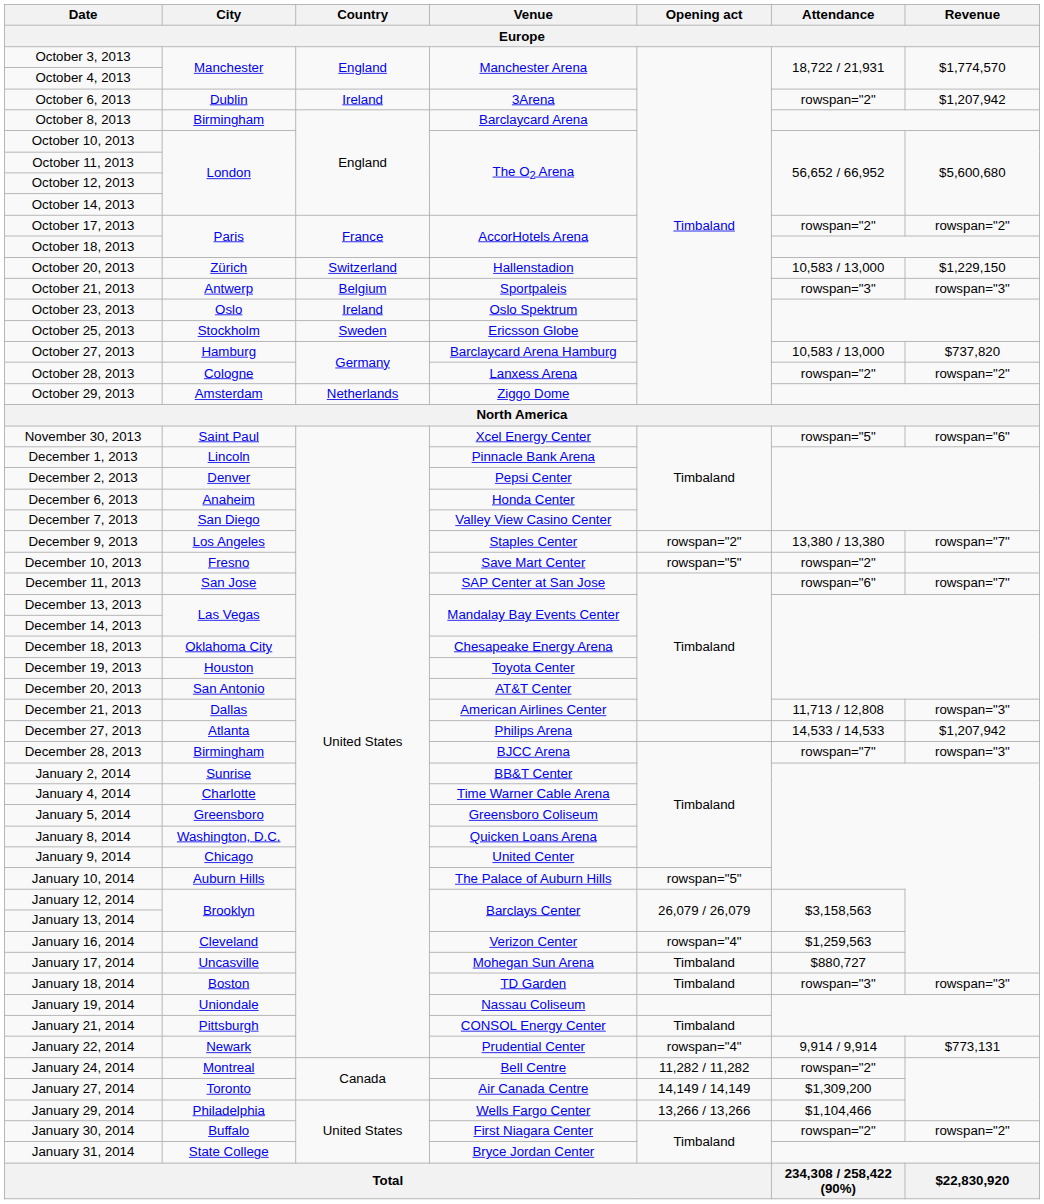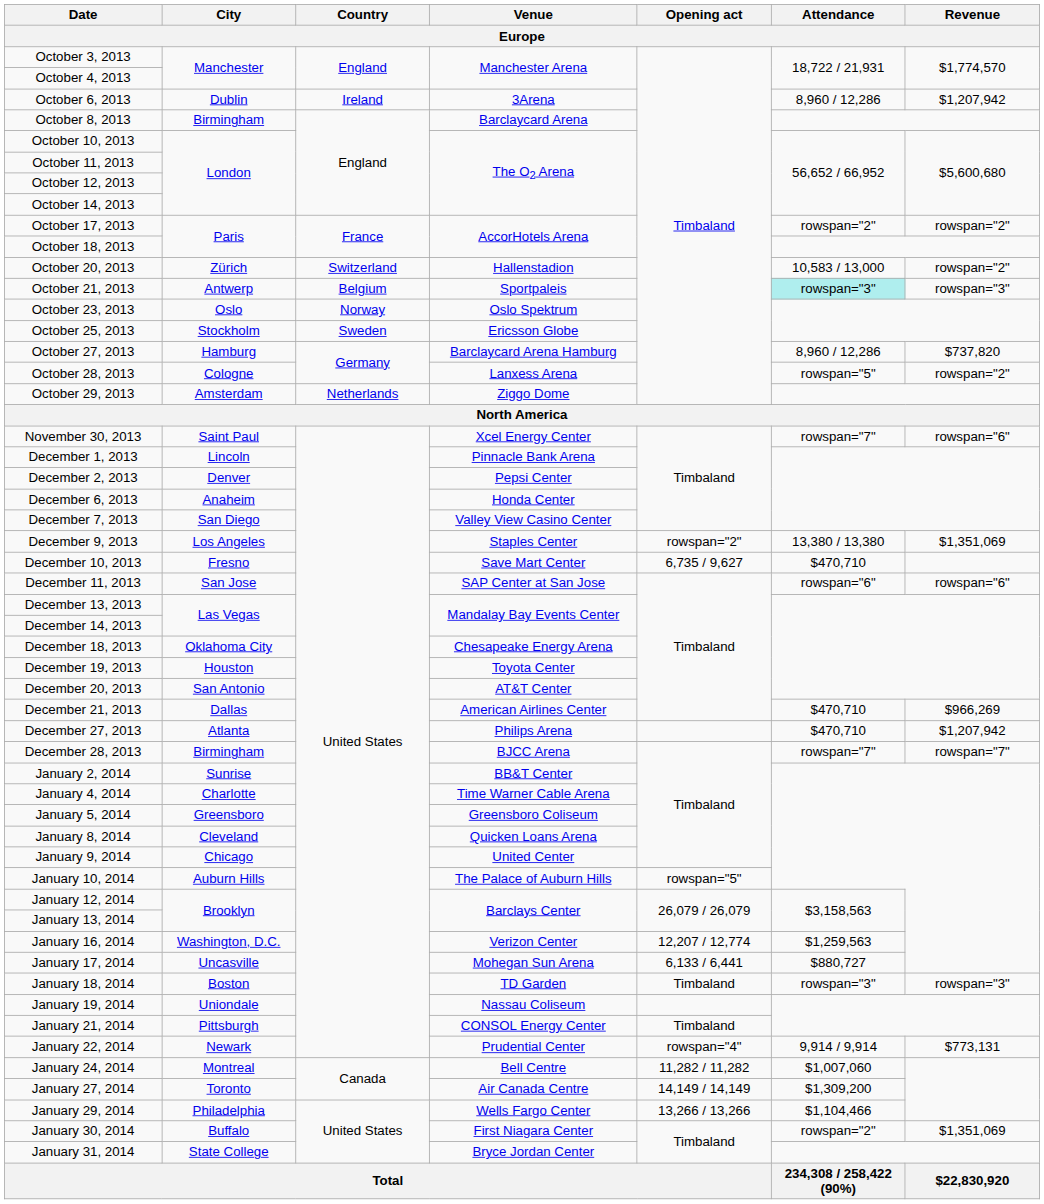(838, 99) rowspan="2" -> (838, 99) 8,960 / 12,286
(972, 267) $1,229,150 -> (972, 267) rowspan="2"
(838, 288) no background -> (838, 288) paleturquoise background
(363, 309) Ireland -> (363, 309) Norway
(838, 352) 10,583 / 13,000 -> (838, 352) 8,960 / 12,286
(838, 373) rowspan="2" -> (838, 373) rowspan="5"
(838, 436) rowspan="5" -> (838, 436) rowspan="7"
(972, 541) rowspan="7" -> (972, 541) $1,351,069
(704, 562) rowspan="5" -> (704, 562) 6,735 / 9,627
(838, 562) rowspan="2" -> (838, 562) $470,710
(972, 583) rowspan="7" -> (972, 583) rowspan="6"
(838, 710) 11,713 / 12,808 -> (838, 710) $470,710
(972, 710) rowspan="3" -> (972, 710) $966,269
(838, 731) 14,533 / 14,533 -> (838, 731) $470,710
(972, 752) rowspan="3" -> (972, 752) rowspan="7"
(229, 836) Washington, D.C. -> (229, 836) Cleveland
(229, 941) Cleveland -> (229, 941) Washington, D.C.
(704, 941) rowspan="4" -> (704, 941) 12,207 / 12,774
(704, 962) Timbaland -> (704, 962) 6,133 / 6,441
(838, 1068) rowspan="2" -> (838, 1068) $1,007,060
(972, 1131) rowspan="2" -> (972, 1131) $1,351,069
